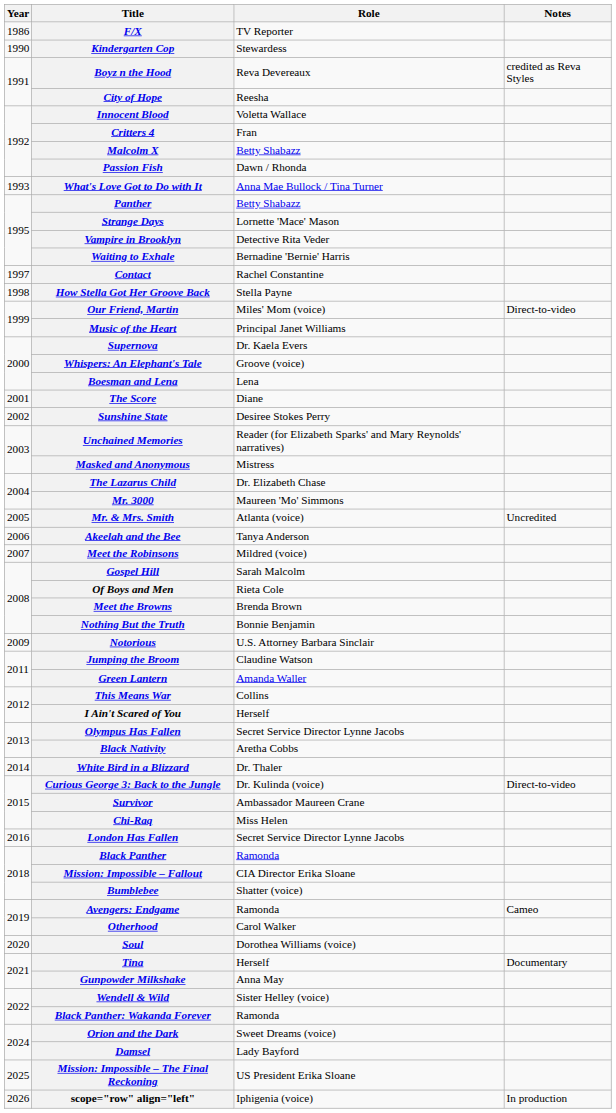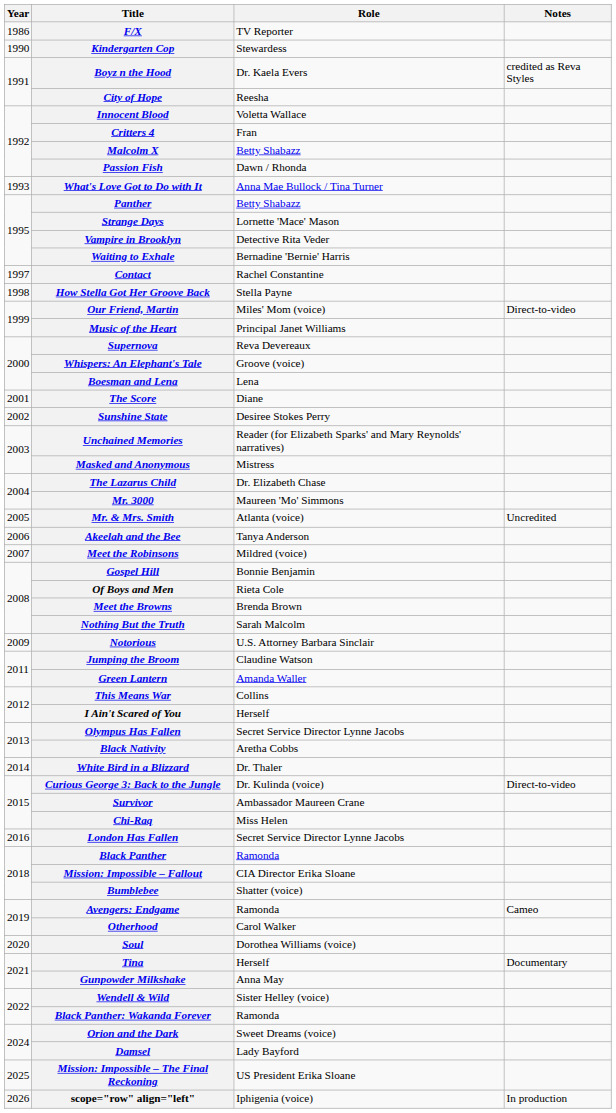(273, 72) Reva Devereaux -> (272, 72) Dr. Kaela Evers
(272, 345) Dr. Kaela Evers -> (273, 345) Reva Devereaux
(271, 571) Sarah Malcolm -> (276, 571) Bonnie Benjamin
(276, 624) Bonnie Benjamin -> (271, 624) Sarah Malcolm
